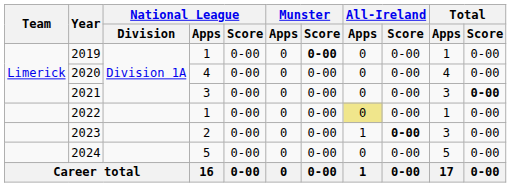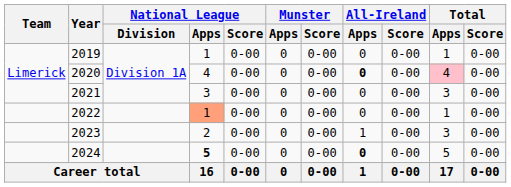(322, 54) bold -> (322, 54) normal
(363, 73) normal -> (363, 73) bold
(446, 73) no background -> (446, 73) pink background
(485, 93) bold -> (485, 93) normal
(207, 113) no background -> (207, 113) lightsalmon background
(363, 113) khaki background -> (363, 113) no background
(406, 133) bold -> (406, 133) normal
(207, 152) normal -> (207, 152) bold
(363, 152) normal -> (363, 152) bold
